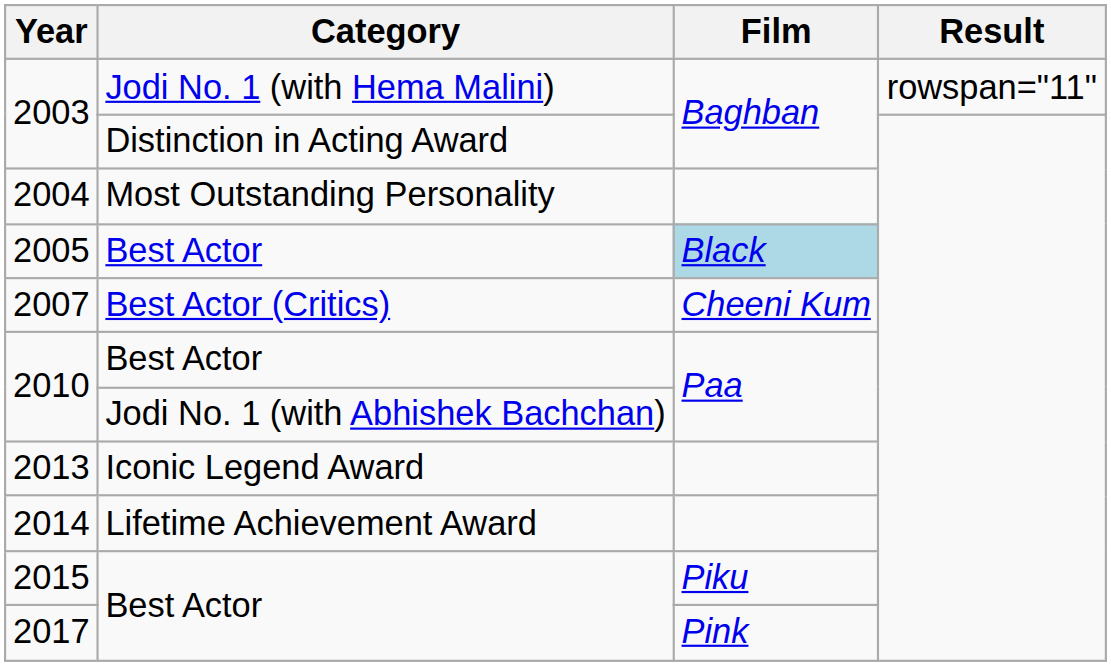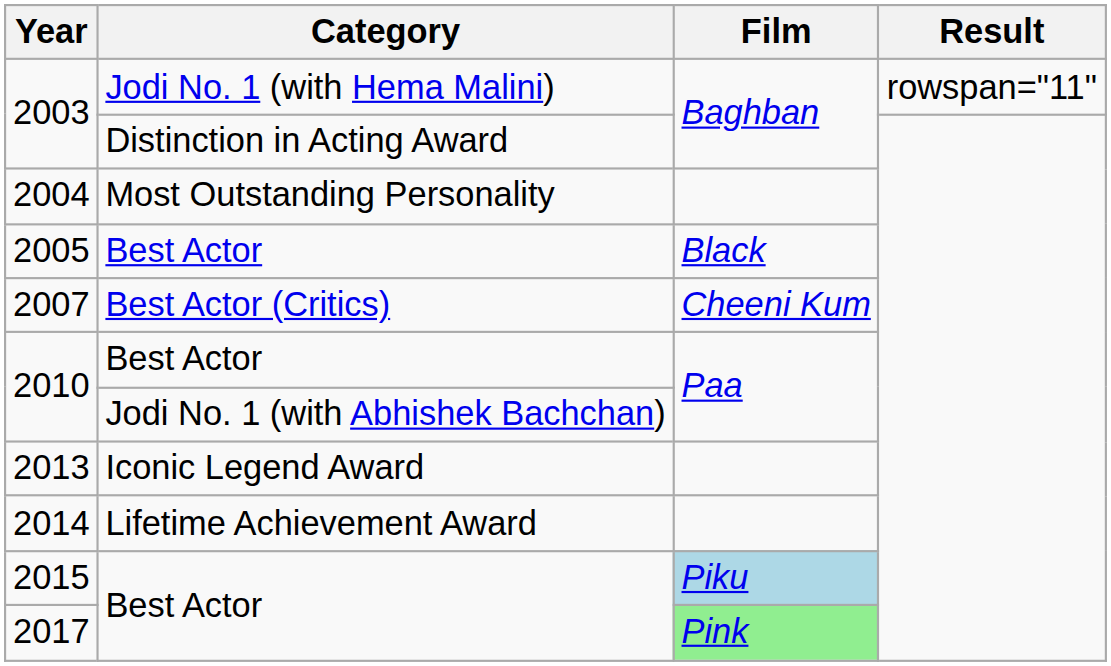(724, 250) lightblue background -> (724, 250) no background
(715, 577) no background -> (715, 577) lightblue background
(715, 631) no background -> (715, 631) lightgreen background
